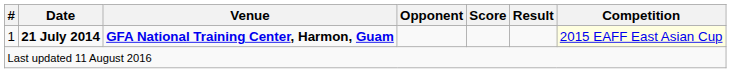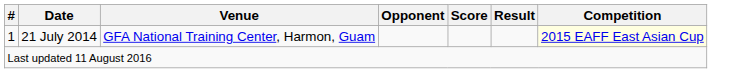(61, 36) bold -> (59, 36) normal
(250, 36) bold -> (239, 36) normal
